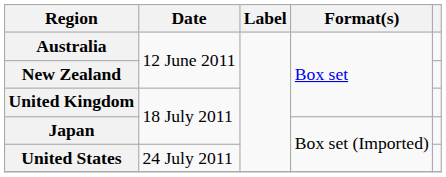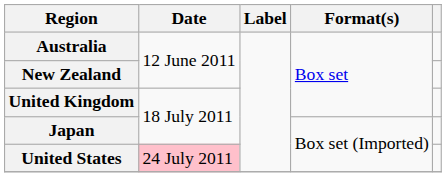(188, 158) no background -> (188, 158) pink background
